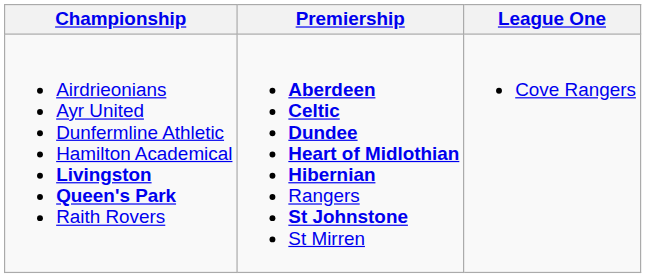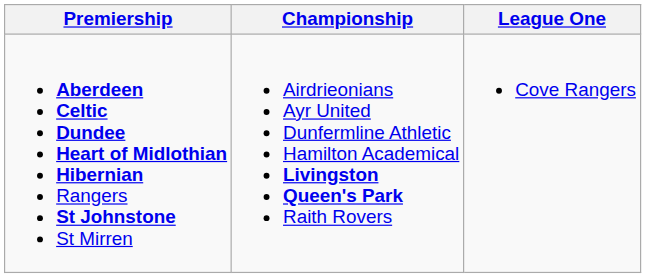columns swapped: (350, 19) <-> (121, 19)
